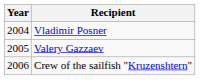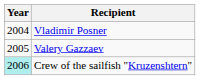(18, 65) no background -> (18, 65) paleturquoise background
